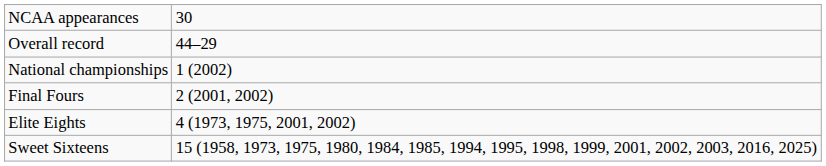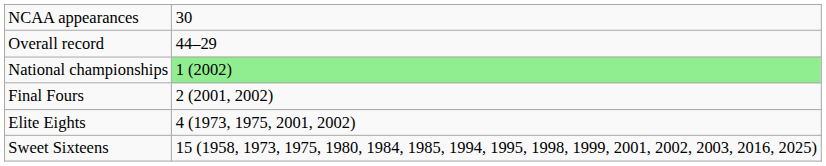(204, 69) no background -> (204, 69) lightgreen background
